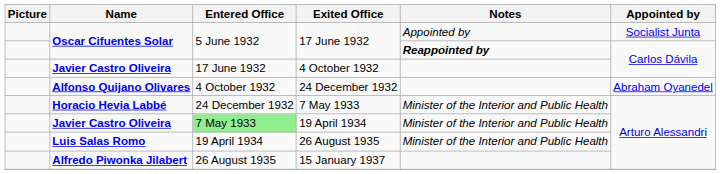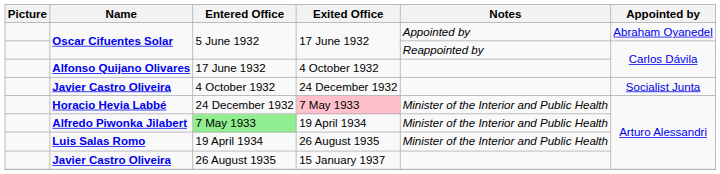(663, 32) Socialist Junta -> (663, 32) Abraham Oyanedel
(446, 50) bold -> (443, 50) normal
(112, 69) Javier Castro Oliveira -> (121, 69) Alfonso Quijano Olivares
(121, 87) Alfonso Quijano Olivares -> (112, 87) Javier Castro Oliveira
(663, 87) Abraham Oyanedel -> (663, 87) Socialist Junta
(329, 105) no background -> (329, 105) pink background
(112, 123) Javier Castro Oliveira -> (120, 123) Alfredo Piwonka Jilabert
(120, 160) Alfredo Piwonka Jilabert -> (112, 160) Javier Castro Oliveira
